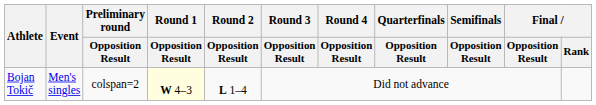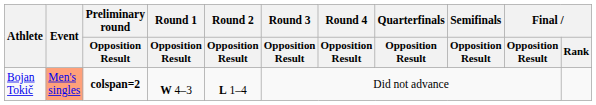(64, 84) no background -> (64, 84) lightsalmon background
(115, 84) normal -> (115, 84) bold
(176, 91) lightyellow background -> (176, 91) no background
